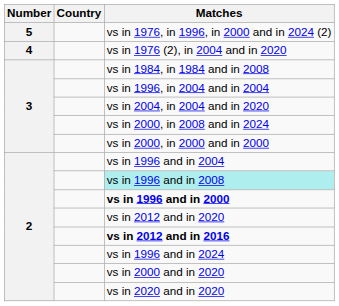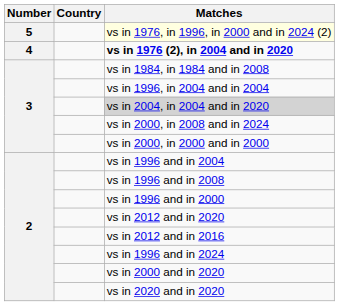(219, 32) no background -> (219, 32) lightyellow background
(197, 50) normal -> (200, 50) bold
(188, 106) no background -> (188, 106) lightgrey background
(165, 180) paleturquoise background -> (165, 180) no background
(168, 198) bold -> (165, 198) normal
(168, 236) bold -> (165, 236) normal
